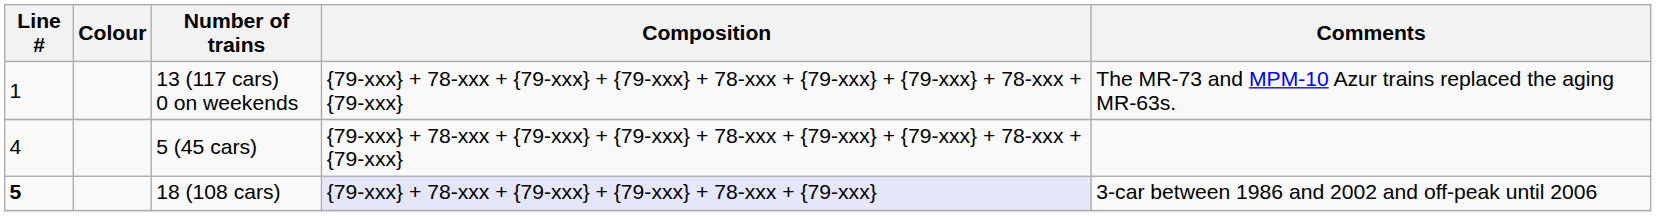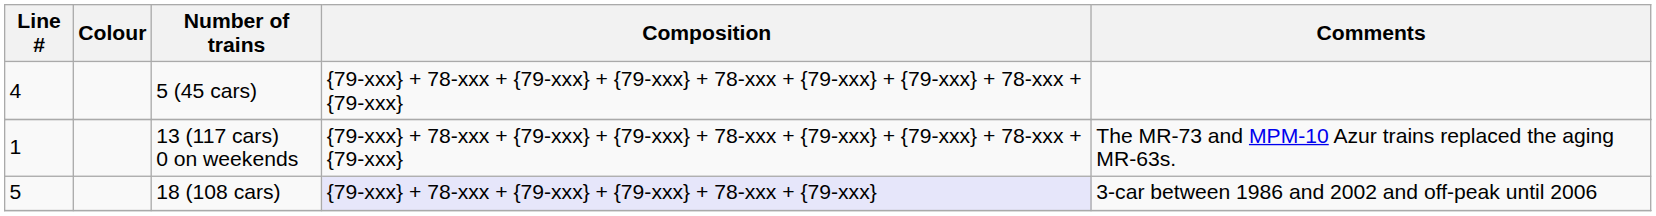rows swapped: (227, 90) <-> (207, 147)
(15, 193) bold -> (15, 193) normal
